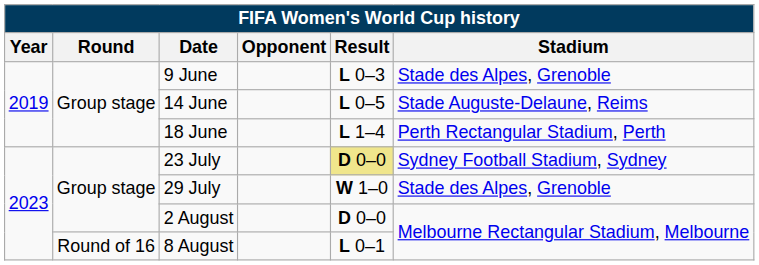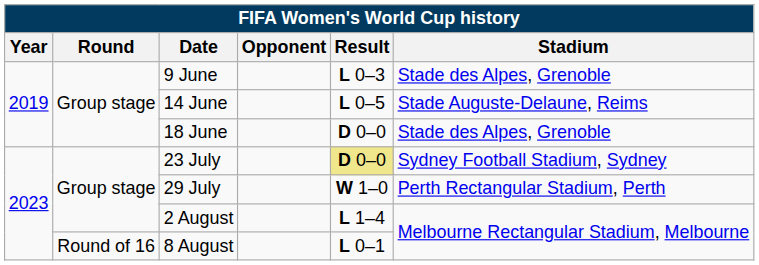(362, 132) L 1–4 -> (362, 132) D 0–0
(532, 132) Perth Rectangular Stadium, Perth -> (504, 132) Stade des Alpes, Grenoble
(504, 189) Stade des Alpes, Grenoble -> (532, 189) Perth Rectangular Stadium, Perth
(362, 217) D 0–0 -> (362, 217) L 1–4
